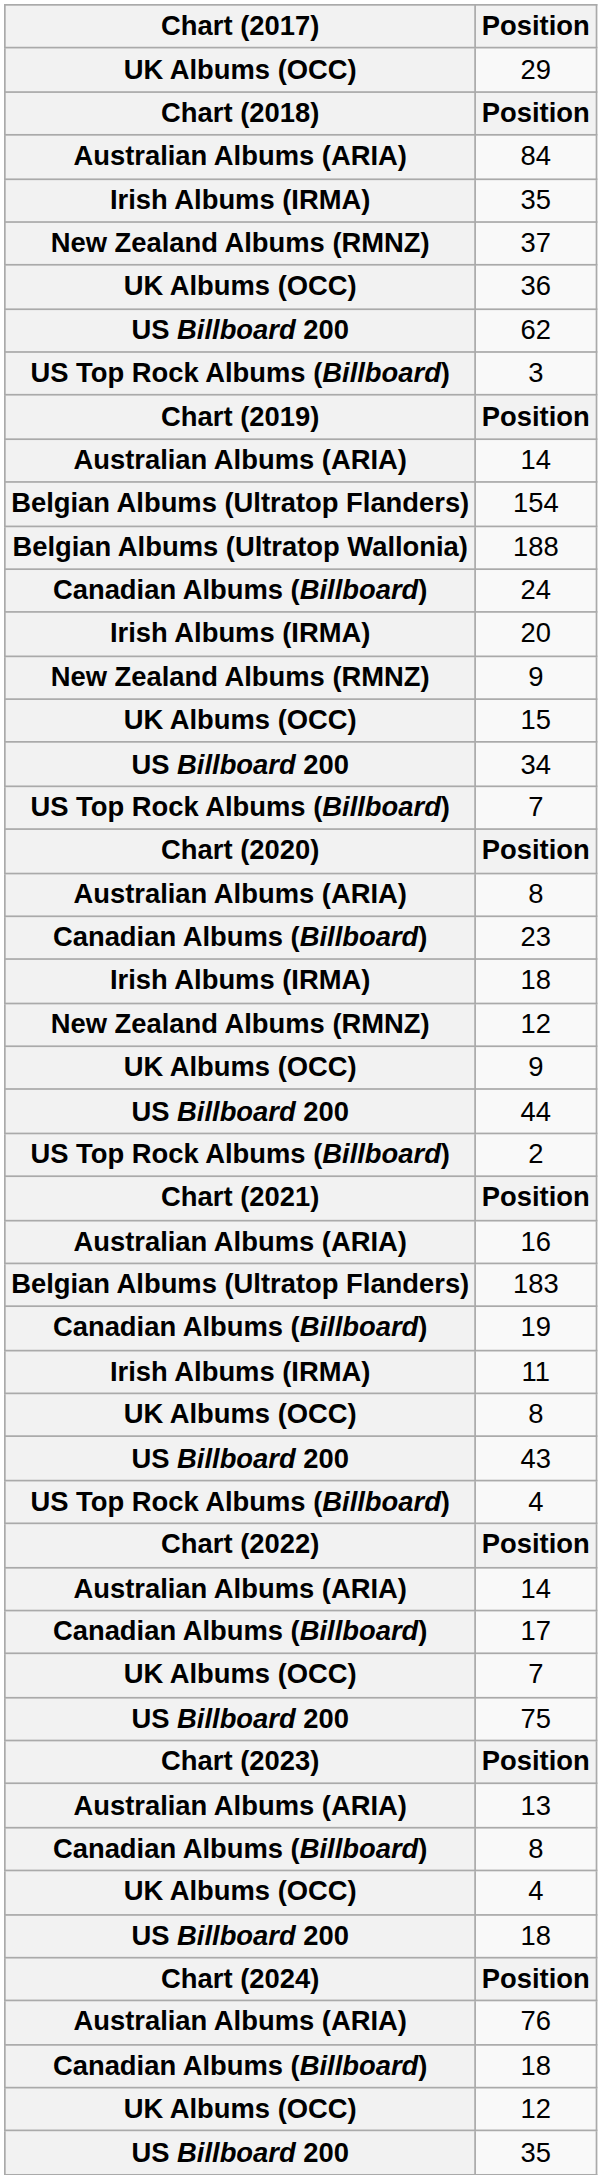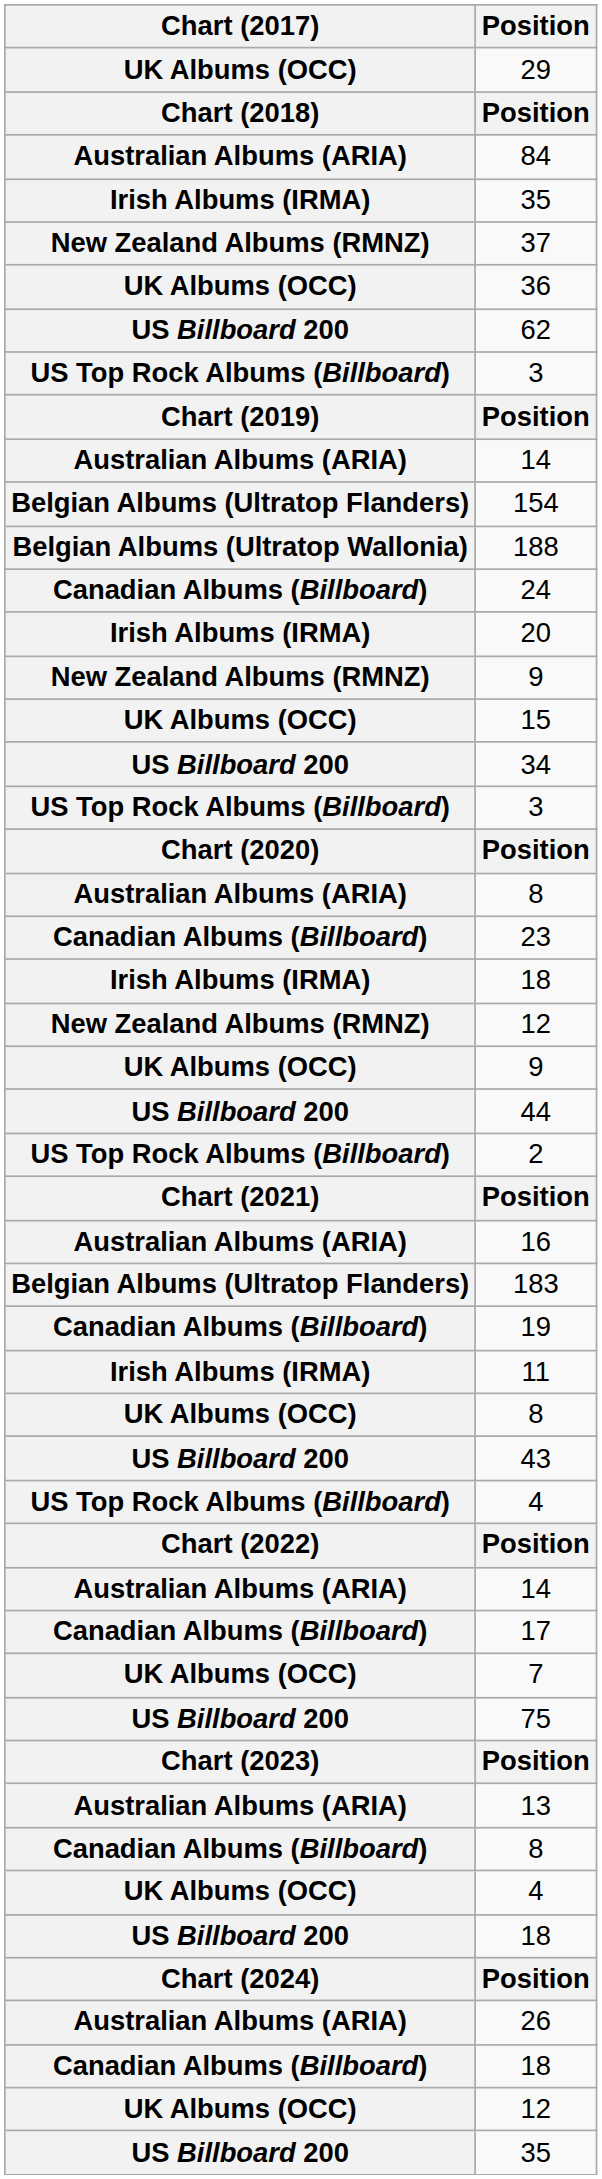(536, 807) 7 -> (536, 807) 3
(536, 2022) 76 -> (536, 2022) 26
